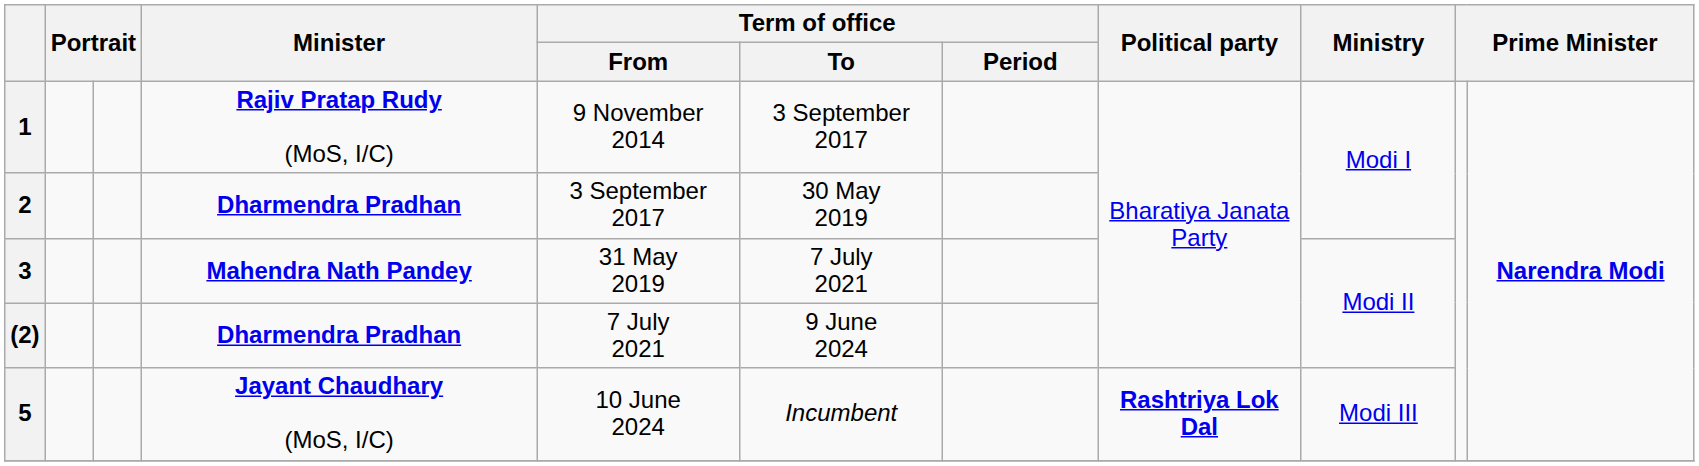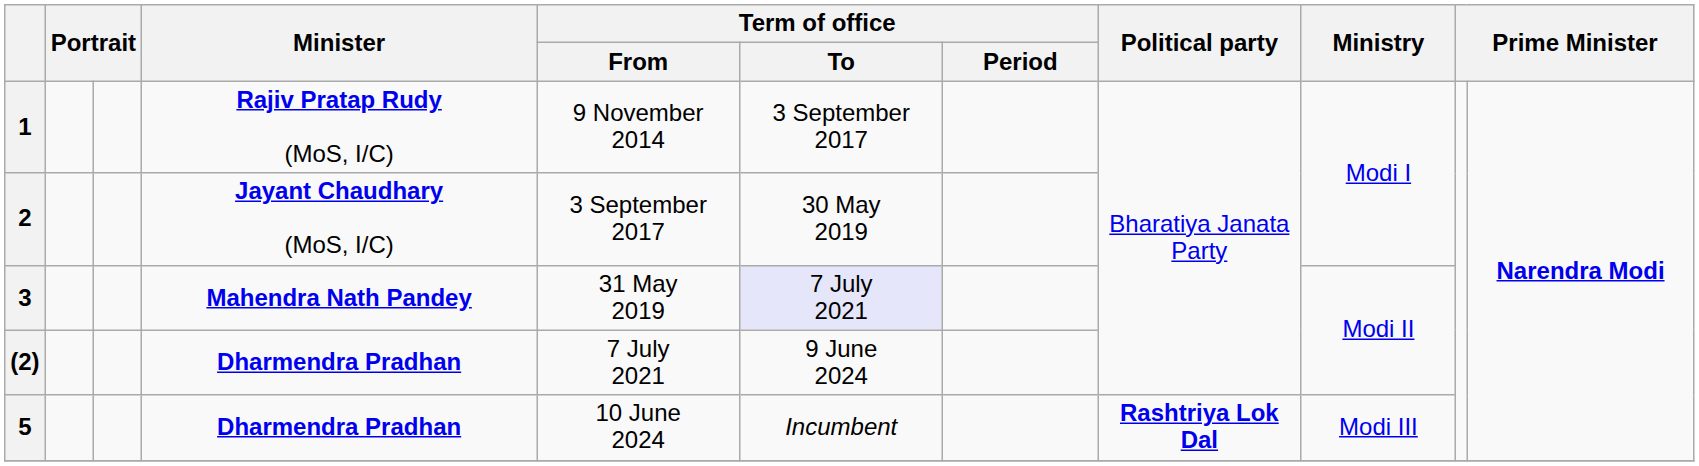(339, 205) Dharmendra Pradhan -> (339, 218) Jayant Chaudhary (MoS, I/C)
(841, 270) no background -> (841, 297) lavender background
(339, 413) Jayant Chaudhary (MoS, I/C) -> (339, 427) Dharmendra Pradhan
